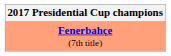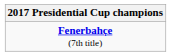(85, 36) lightsalmon background -> (85, 36) no background
